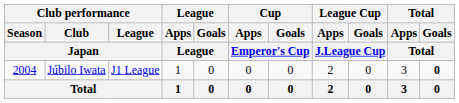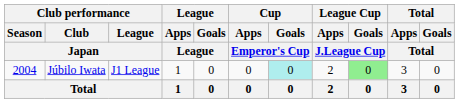(290, 70) no background -> (290, 70) paleturquoise background
(368, 70) no background -> (368, 70) lightgreen background
(437, 70) bold -> (437, 70) normal
